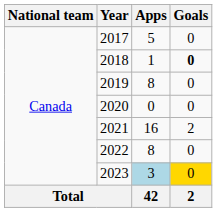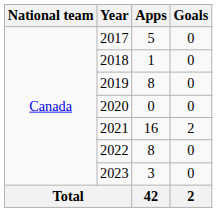(191, 60) bold -> (191, 60) normal
(151, 173) lightblue background -> (151, 173) no background
(191, 173) gold background -> (191, 173) no background
